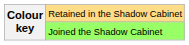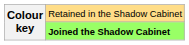(105, 31) normal -> (109, 31) bold
